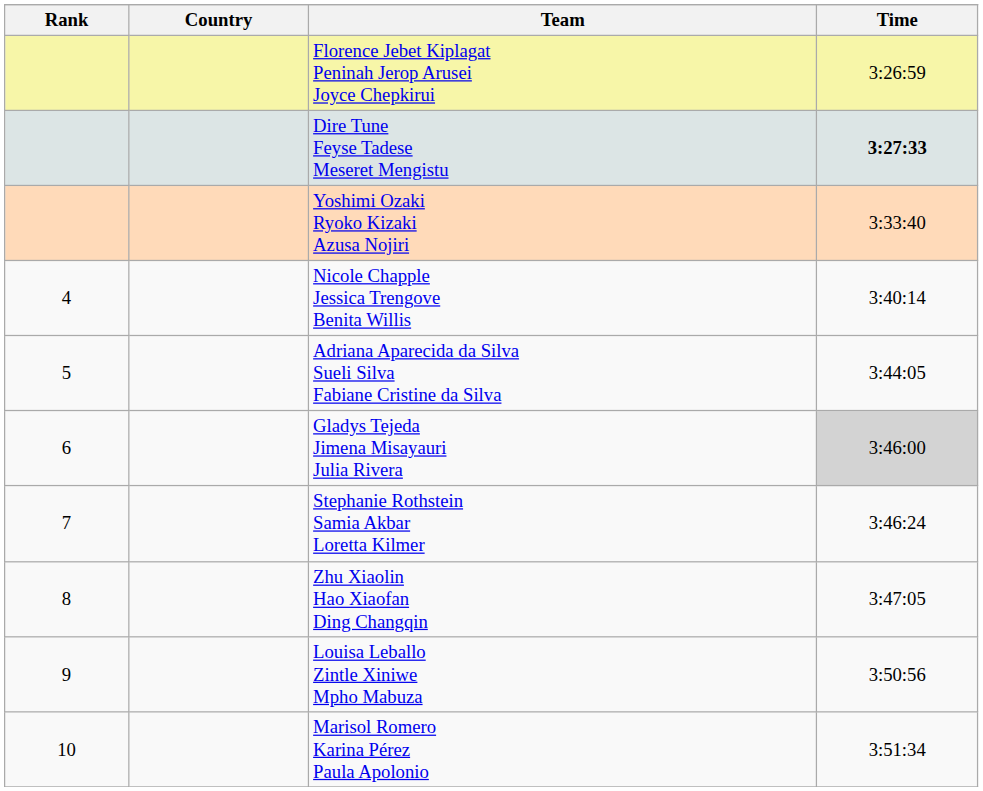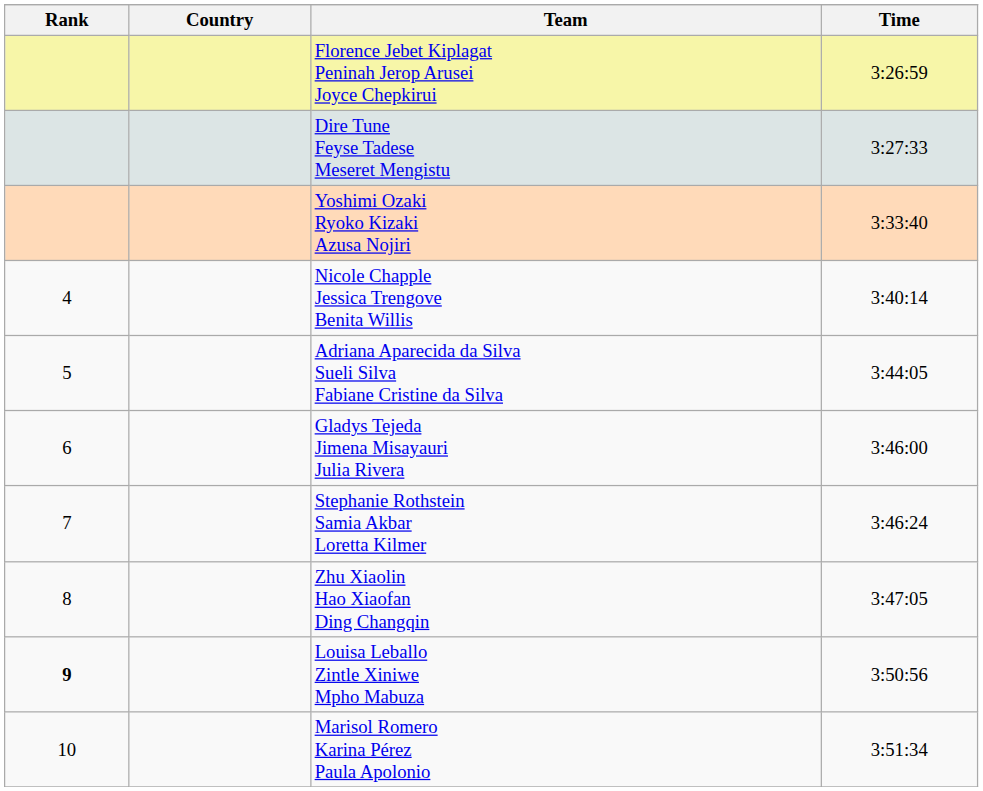(897, 148) bold -> (899, 148) normal
(897, 448) lightgrey background -> (899, 448) no background
(67, 673) normal -> (67, 673) bold
